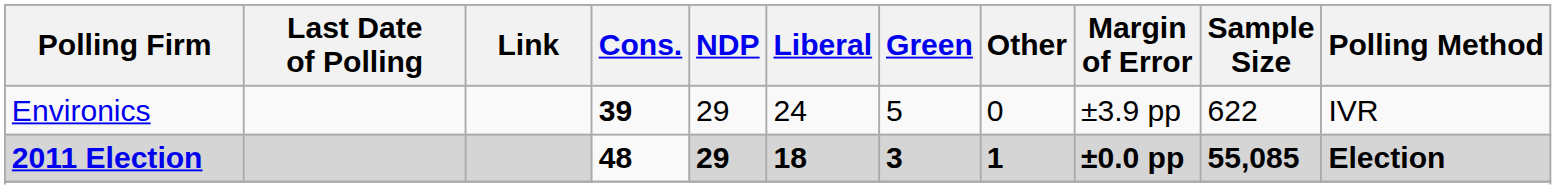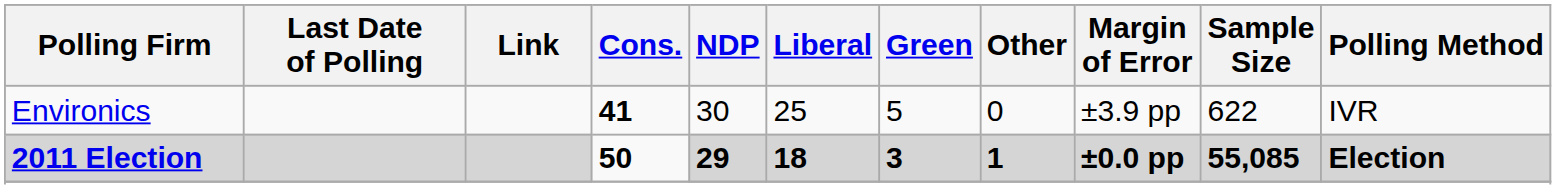(615, 109) 39 -> (615, 109) 41
(713, 109) 29 -> (713, 109) 30
(790, 109) 24 -> (790, 109) 25
(615, 157) 48 -> (615, 157) 50
